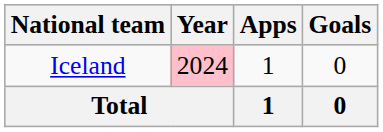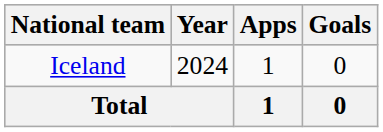(202, 65) pink background -> (202, 65) no background
